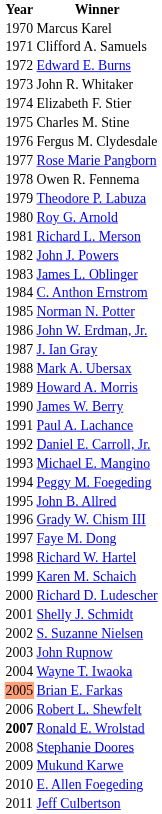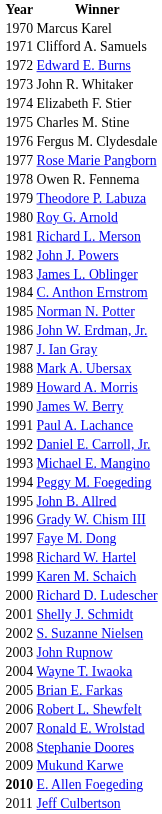(19, 690) lightsalmon background -> (19, 690) no background
(19, 728) bold -> (19, 728) normal
(19, 785) normal -> (19, 785) bold
